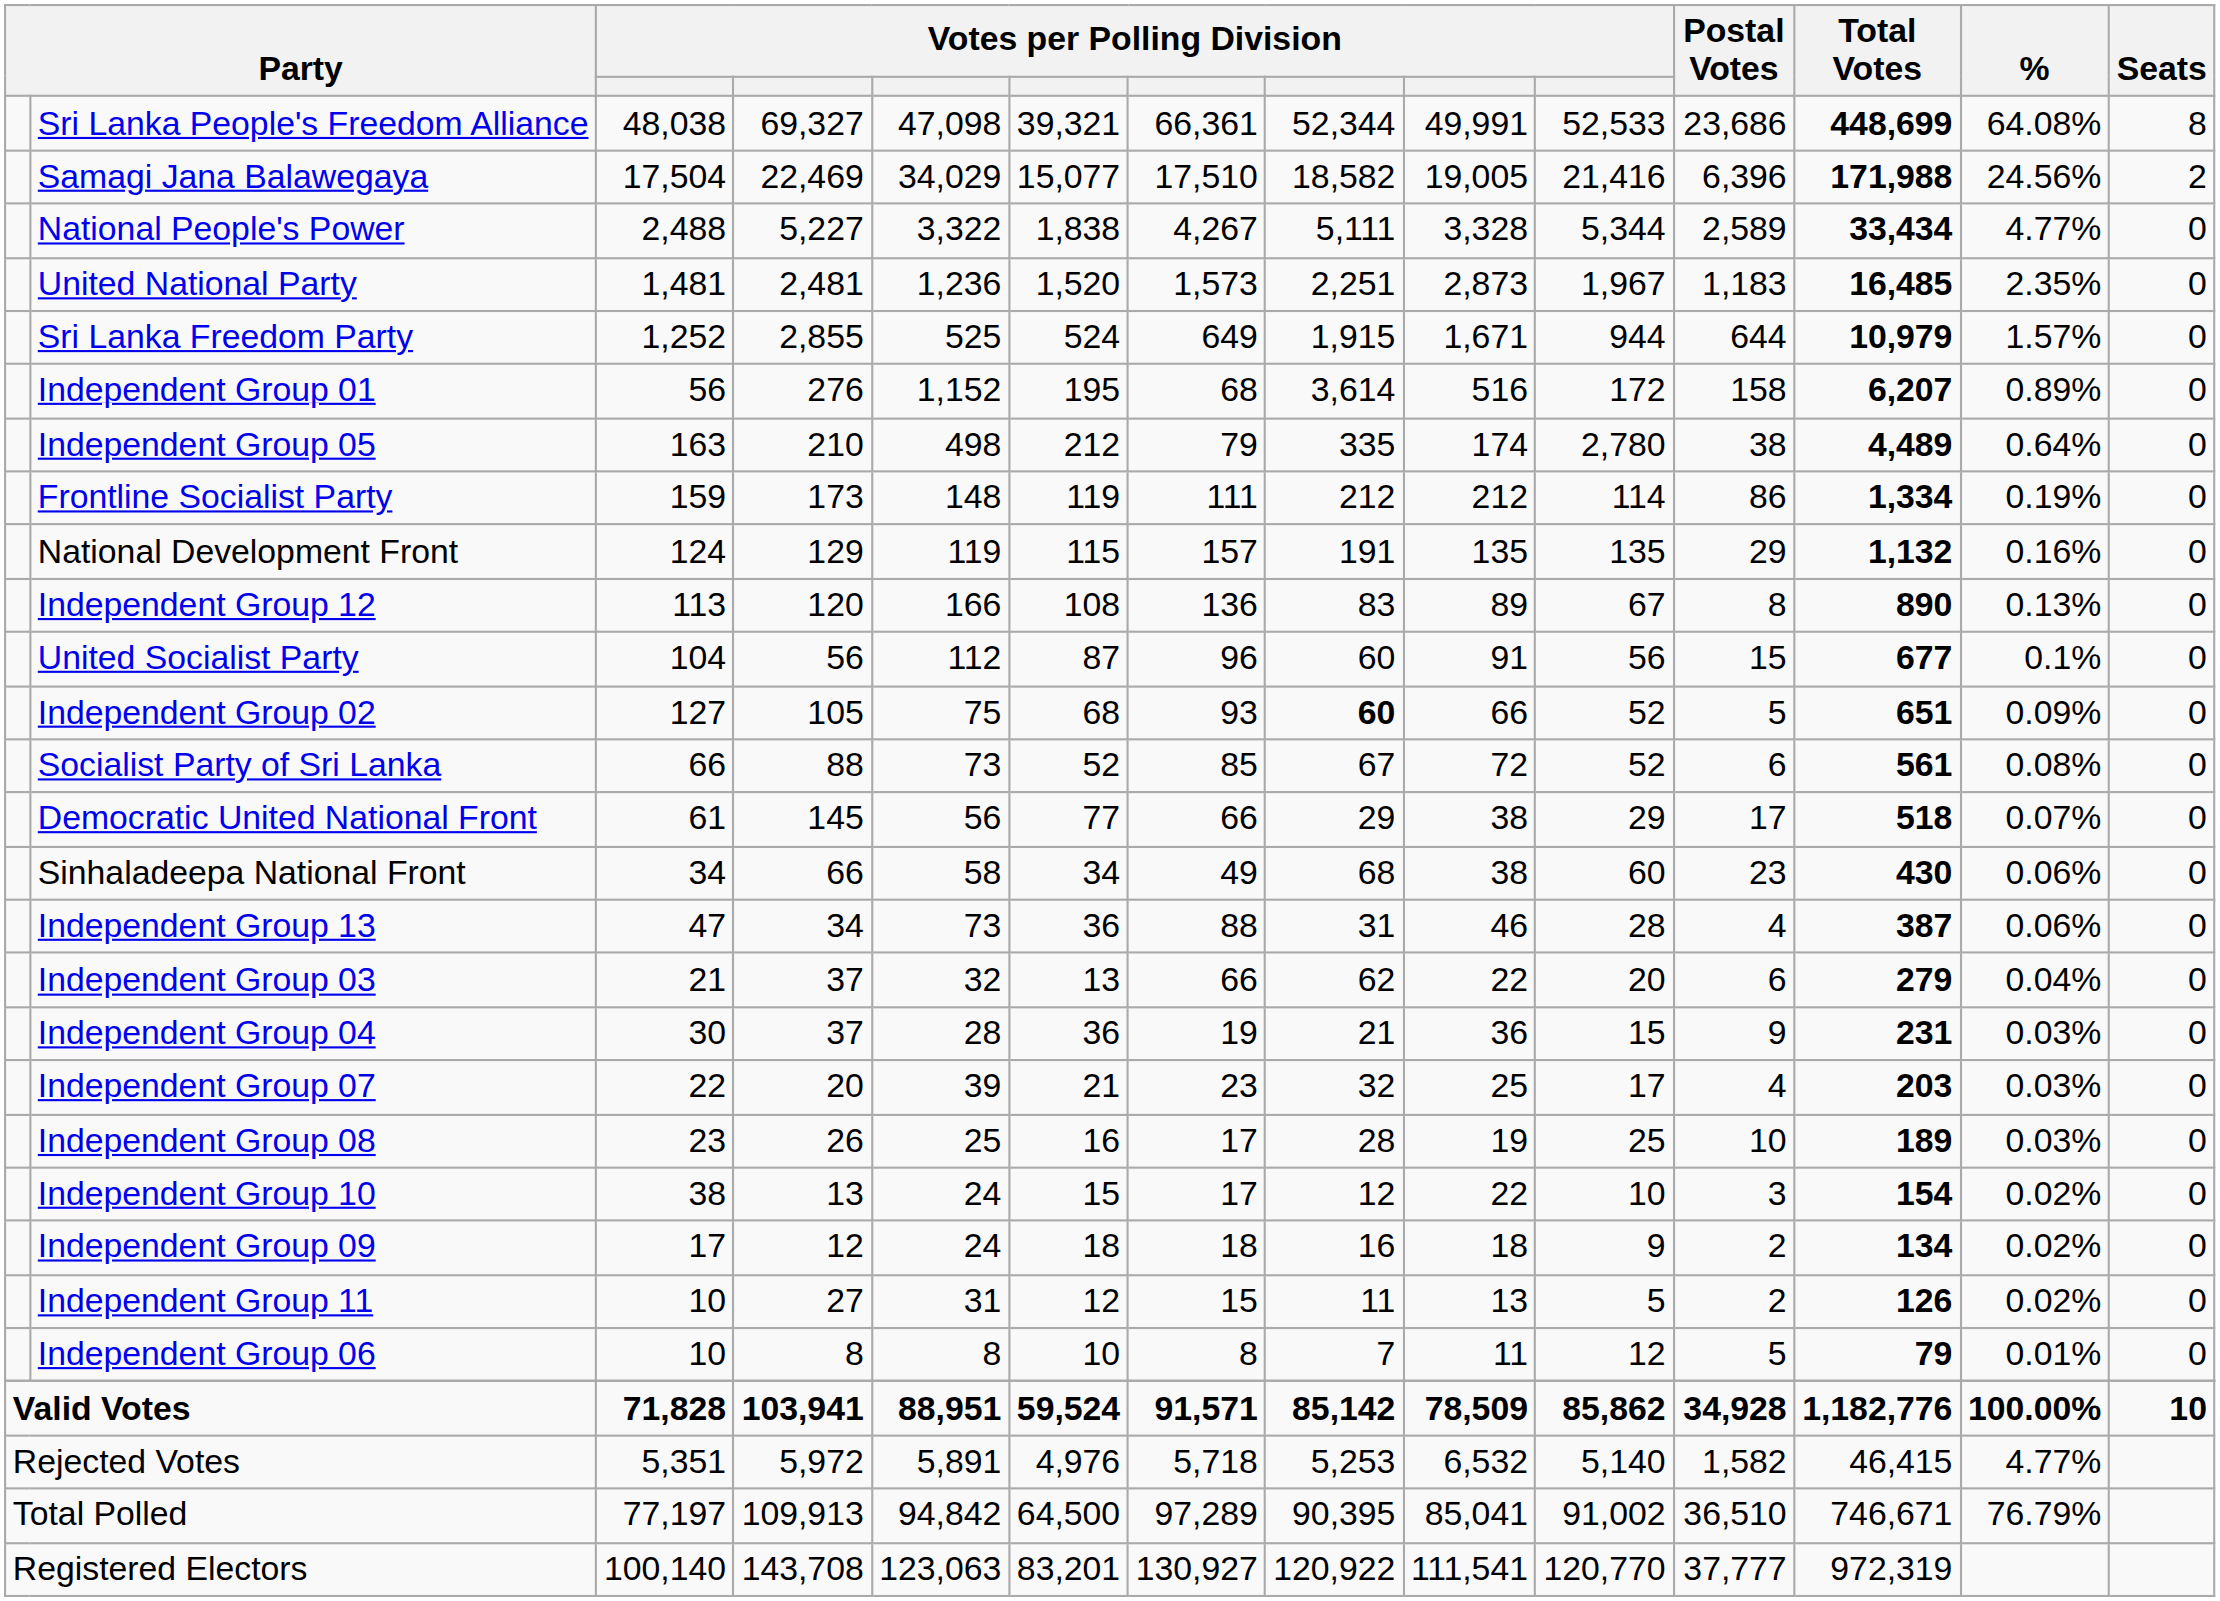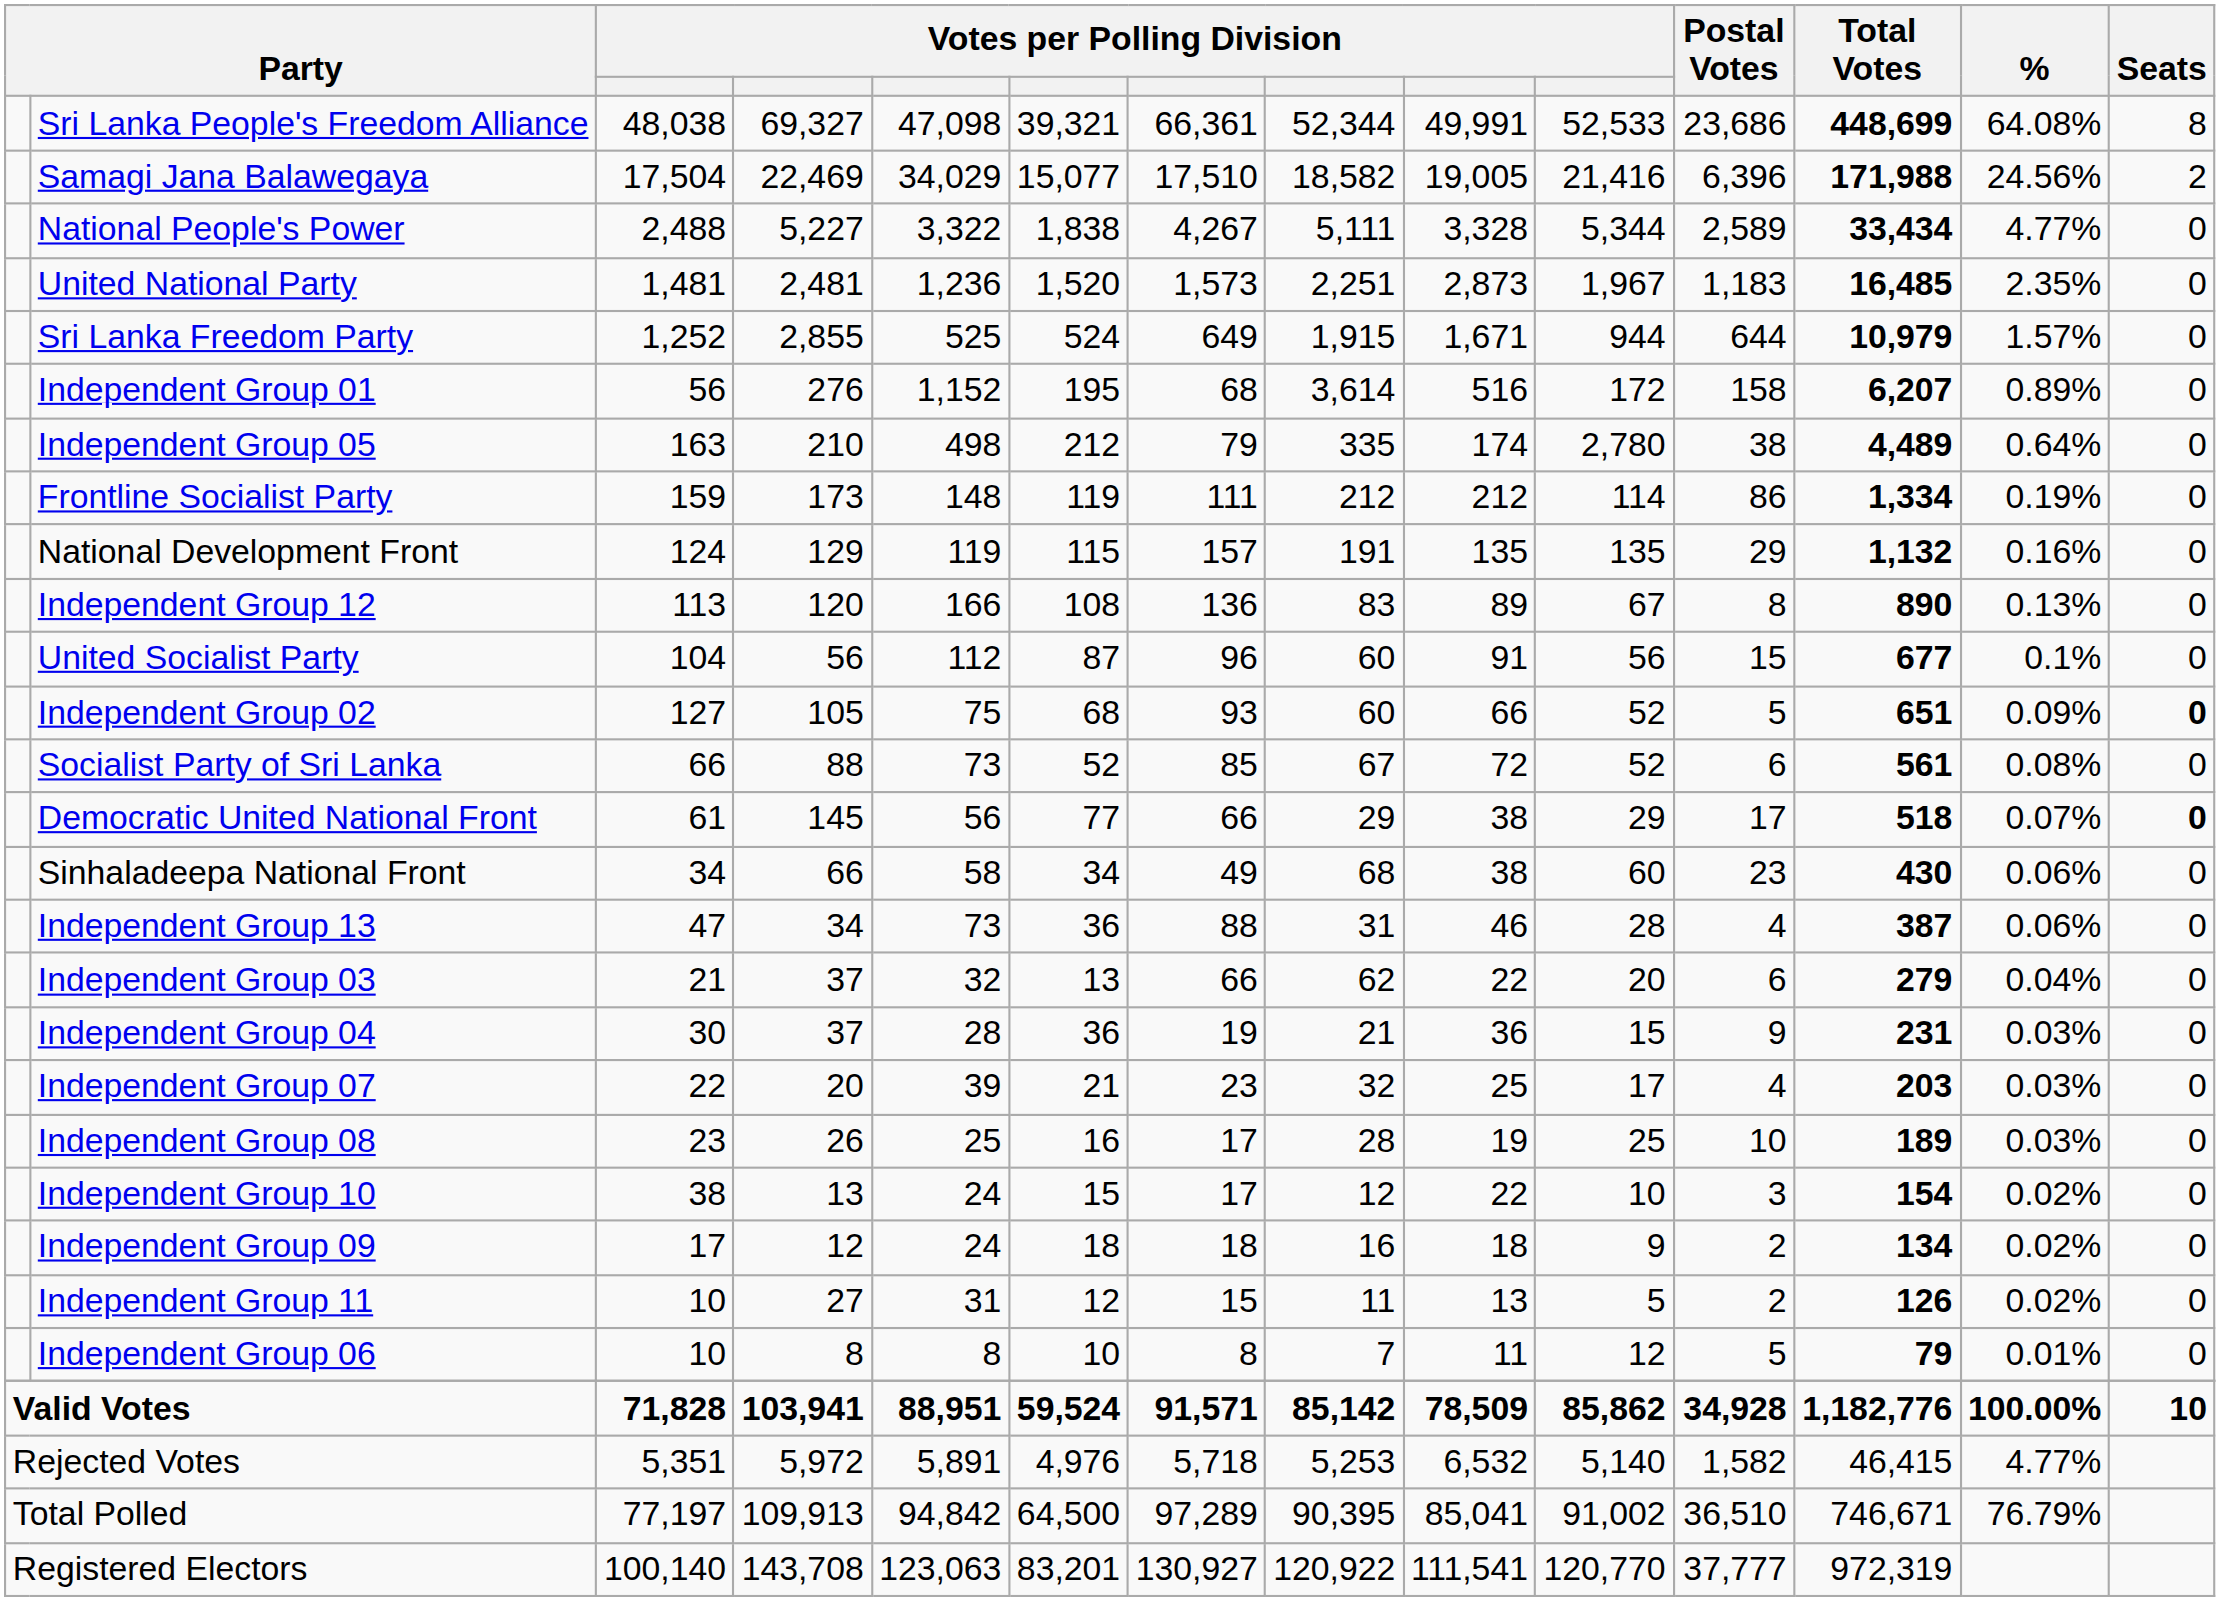(1377, 711) bold -> (1377, 711) normal
(2198, 711) normal -> (2198, 711) bold
(2198, 818) normal -> (2198, 818) bold
